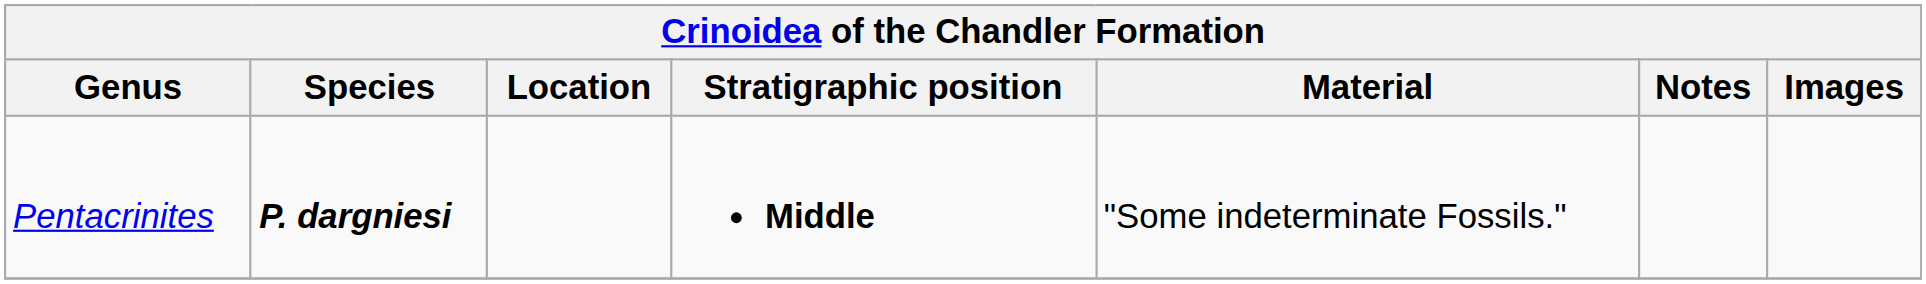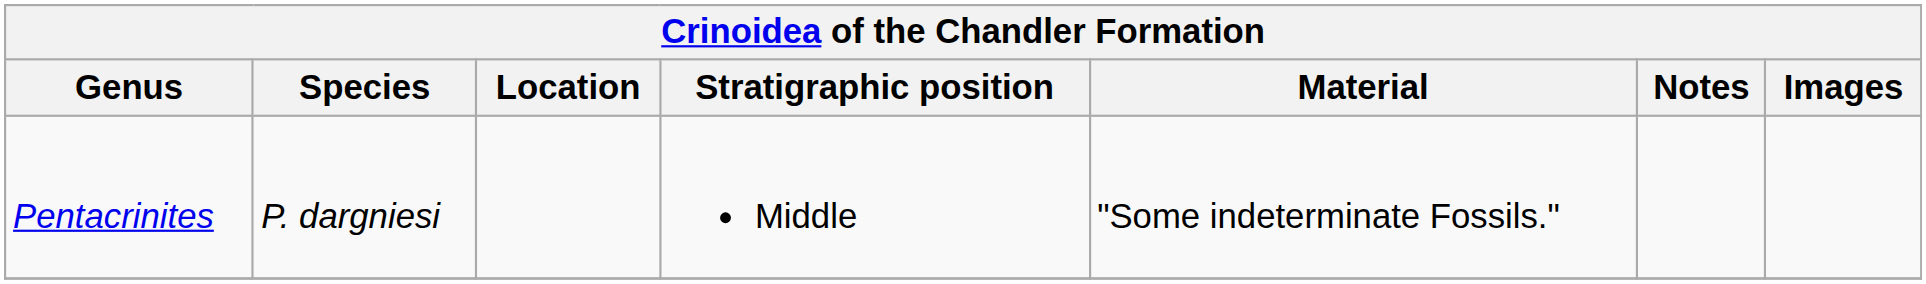(355, 215) bold -> (351, 215) normal
(883, 217) bold -> (875, 217) normal
